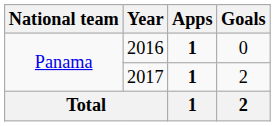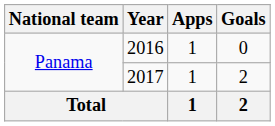(192, 47) bold -> (192, 47) normal
(192, 76) bold -> (192, 76) normal
